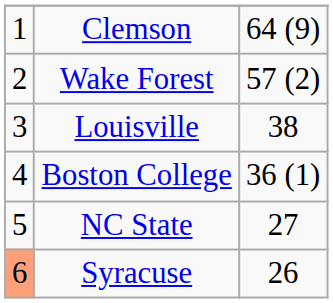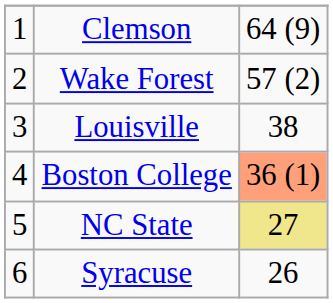(283, 175) no background -> (283, 175) lightsalmon background
(283, 224) no background -> (283, 224) khaki background
(20, 273) lightsalmon background -> (20, 273) no background
